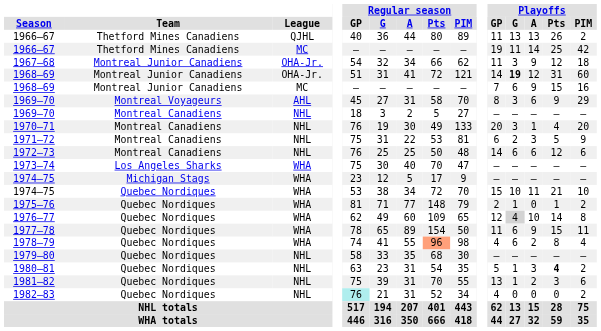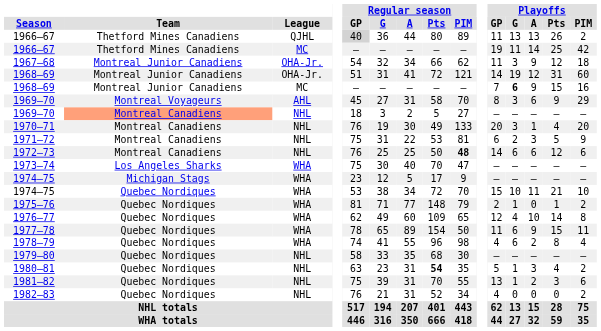(356, 36) no background -> (356, 36) lightgrey background
(515, 75) bold -> (515, 75) normal
(515, 88) normal -> (515, 88) bold
(168, 114) no background -> (168, 114) lightsalmon background
(463, 153) normal -> (463, 153) bold
(515, 217) lightgrey background -> (515, 217) no background
(437, 243) lightsalmon background -> (437, 243) no background
(437, 269) normal -> (437, 269) bold
(556, 269) bold -> (556, 269) normal
(356, 295) paleturquoise background -> (356, 295) no background
